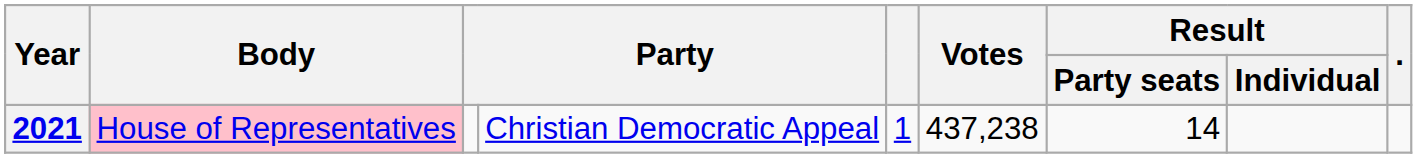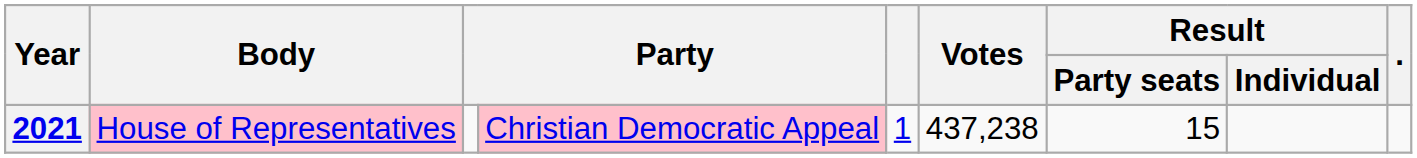(682, 129) no background -> (682, 129) pink background
(1203, 129) 14 -> (1203, 129) 15
